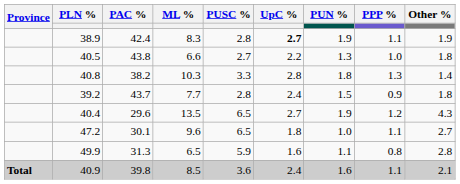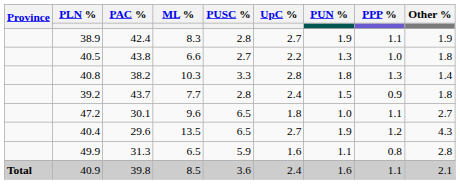(294, 38) bold -> (294, 38) normal
rows swapped: (90, 132) <-> (90, 113)
